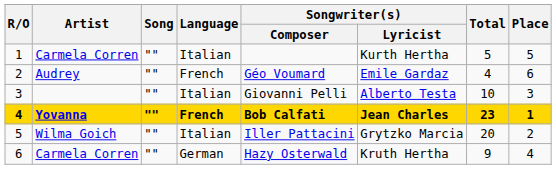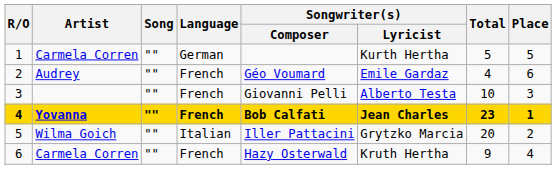(205, 54) Italian -> (202, 54) German
(205, 94) Italian -> (202, 94) French
(202, 154) German -> (202, 154) French
